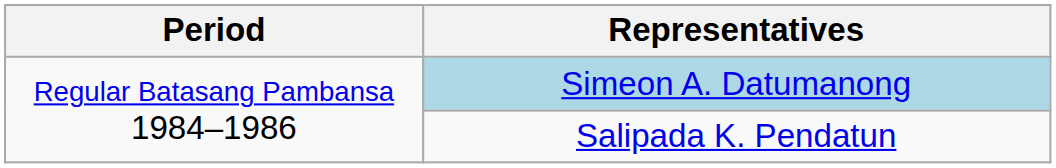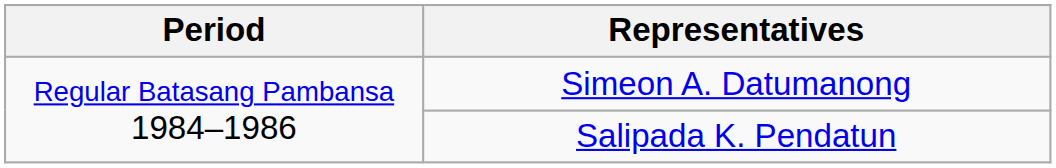(736, 83) lightblue background -> (736, 83) no background
